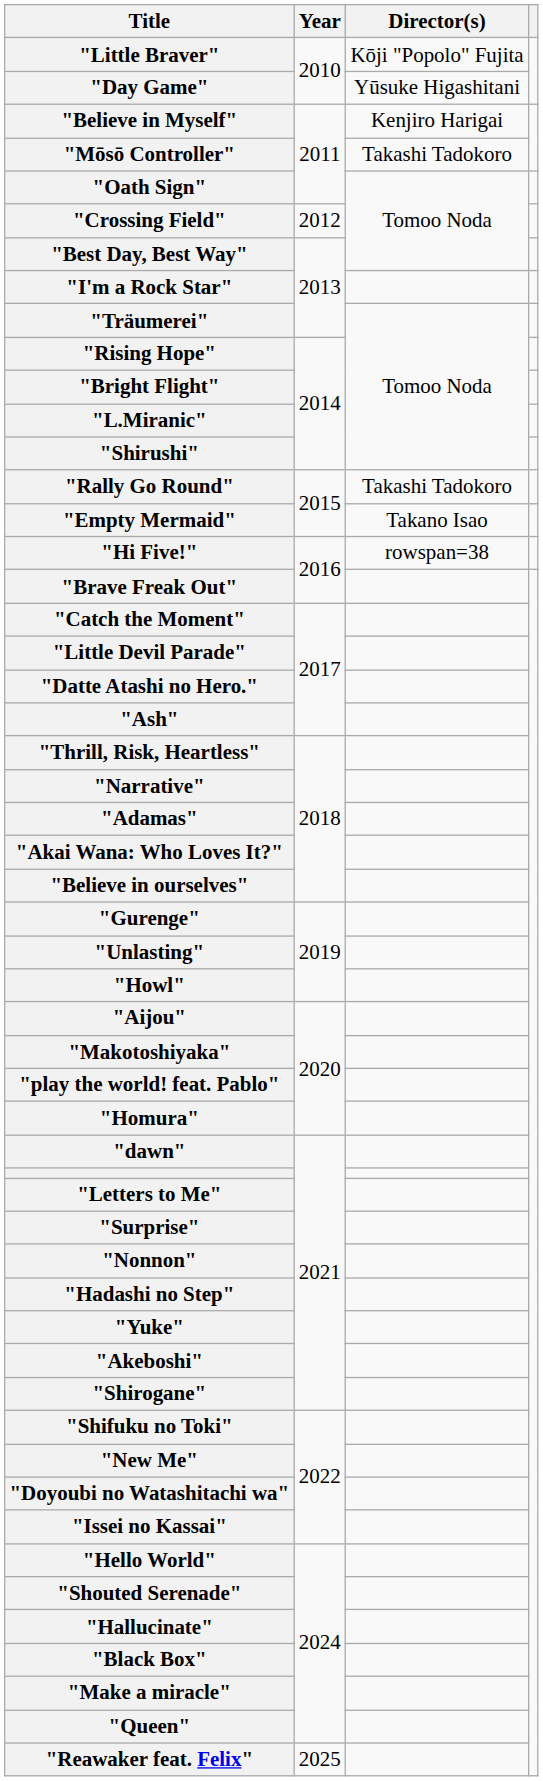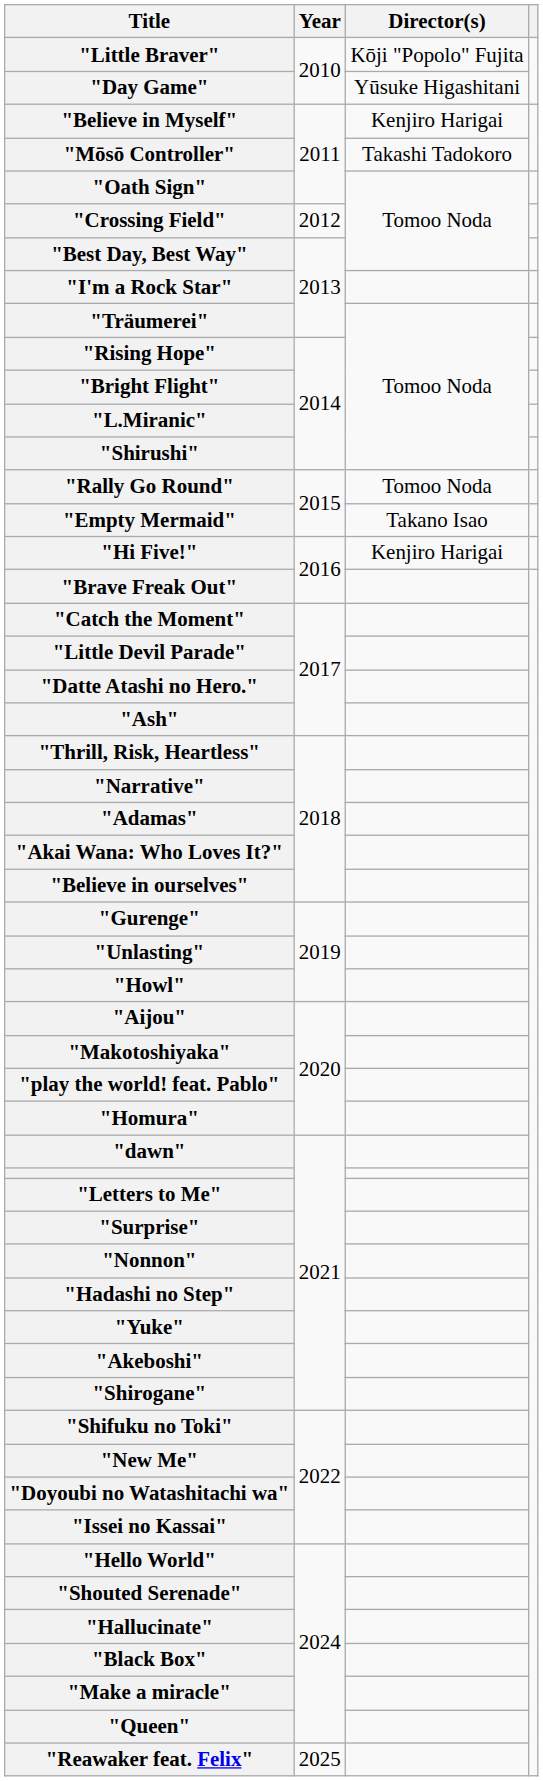(437, 486) Takashi Tadokoro -> (437, 486) Tomoo Noda
(437, 552) rowspan=38 -> (437, 552) Kenjiro Harigai
